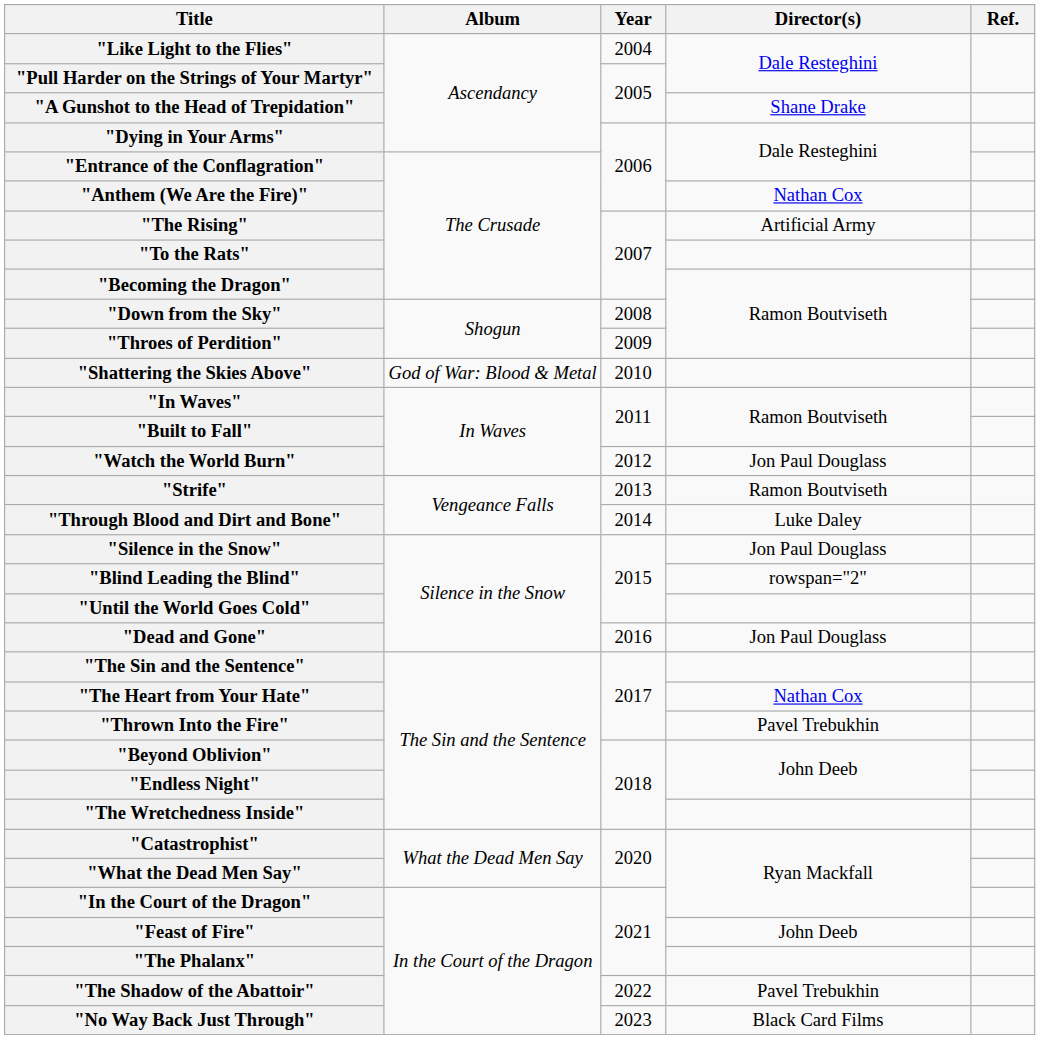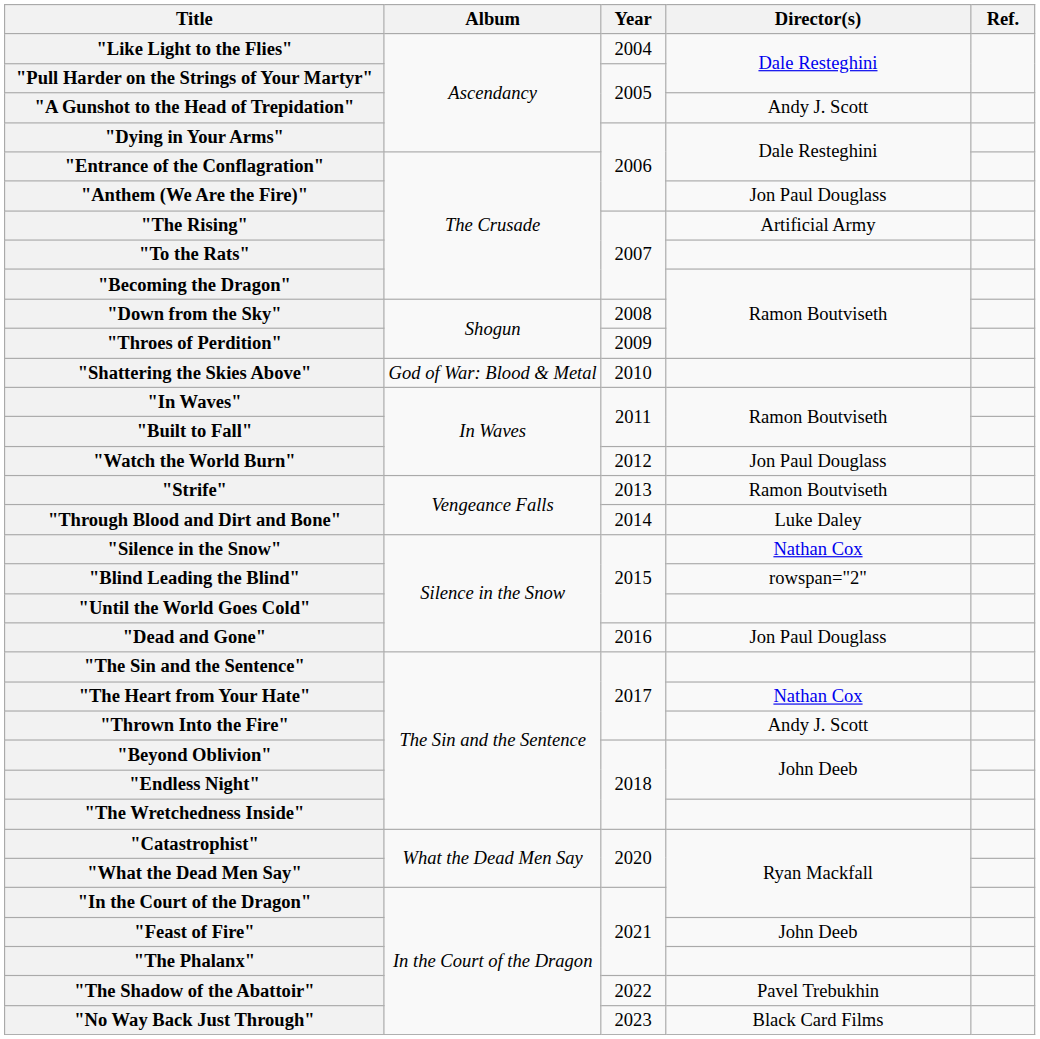(818, 107) Shane Drake -> (818, 107) Andy J. Scott
(818, 195) Nathan Cox -> (818, 195) Jon Paul Douglass
(818, 549) Jon Paul Douglass -> (818, 549) Nathan Cox
(818, 725) Pavel Trebukhin -> (818, 725) Andy J. Scott
